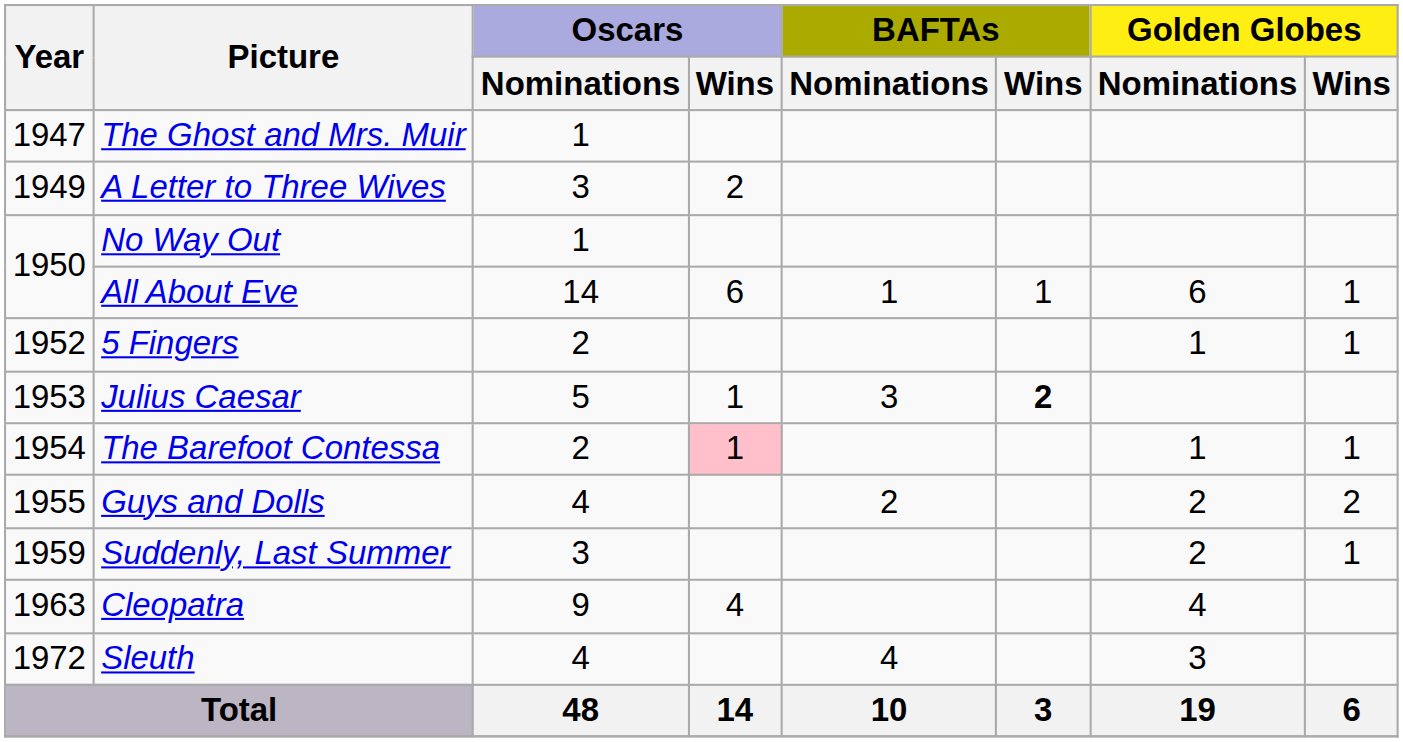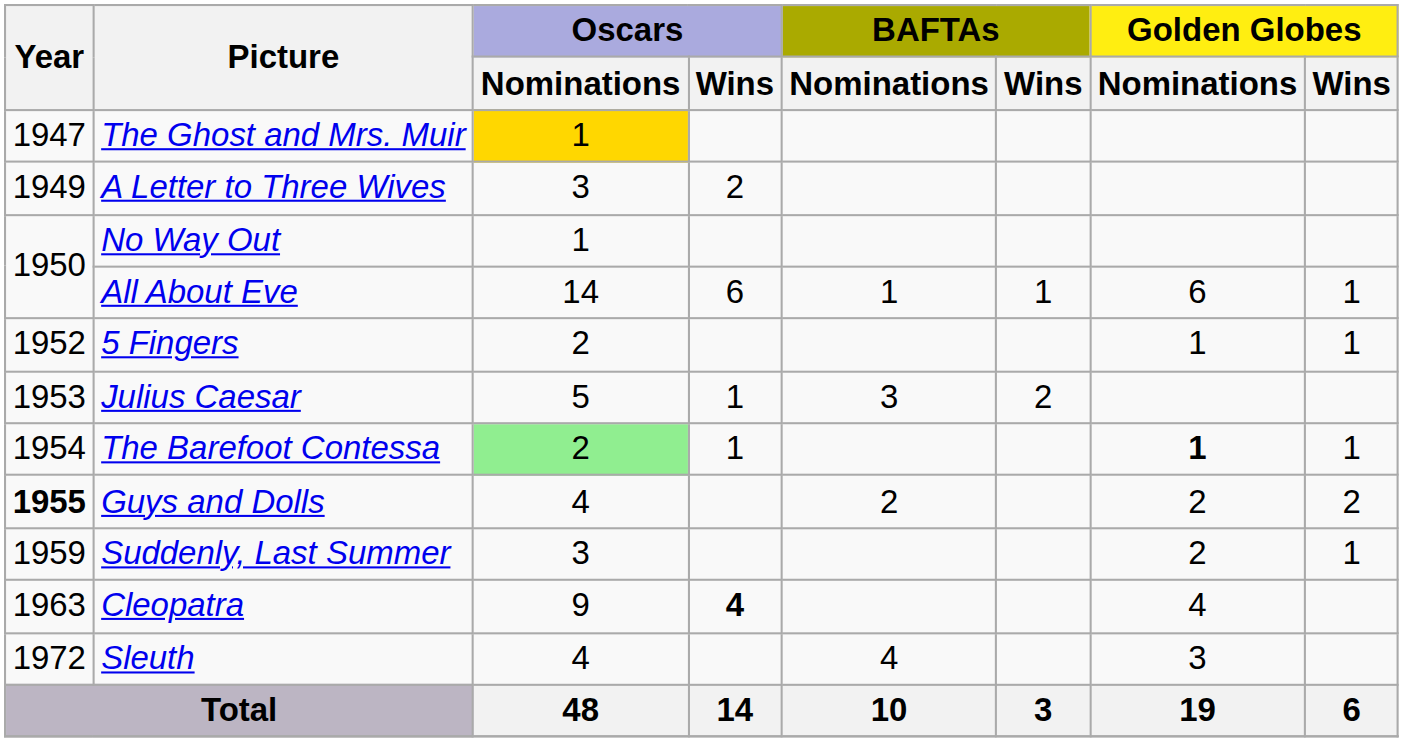(581, 135) no background -> (581, 135) gold background
(1043, 396) bold -> (1043, 396) normal
(581, 448) no background -> (581, 448) lightgreen background
(735, 448) pink background -> (735, 448) no background
(1197, 448) normal -> (1197, 448) bold
(49, 501) normal -> (49, 501) bold
(735, 605) normal -> (735, 605) bold
